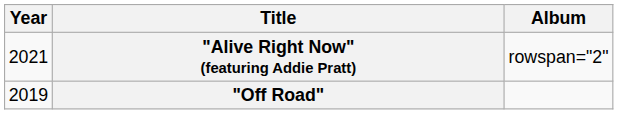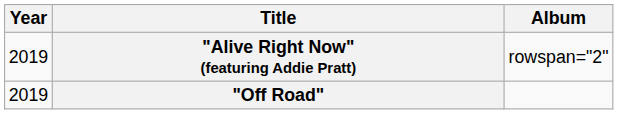(28, 56) 2021 -> (28, 56) 2019
